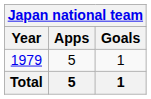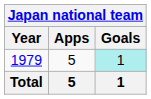(121, 60) no background -> (121, 60) paleturquoise background
